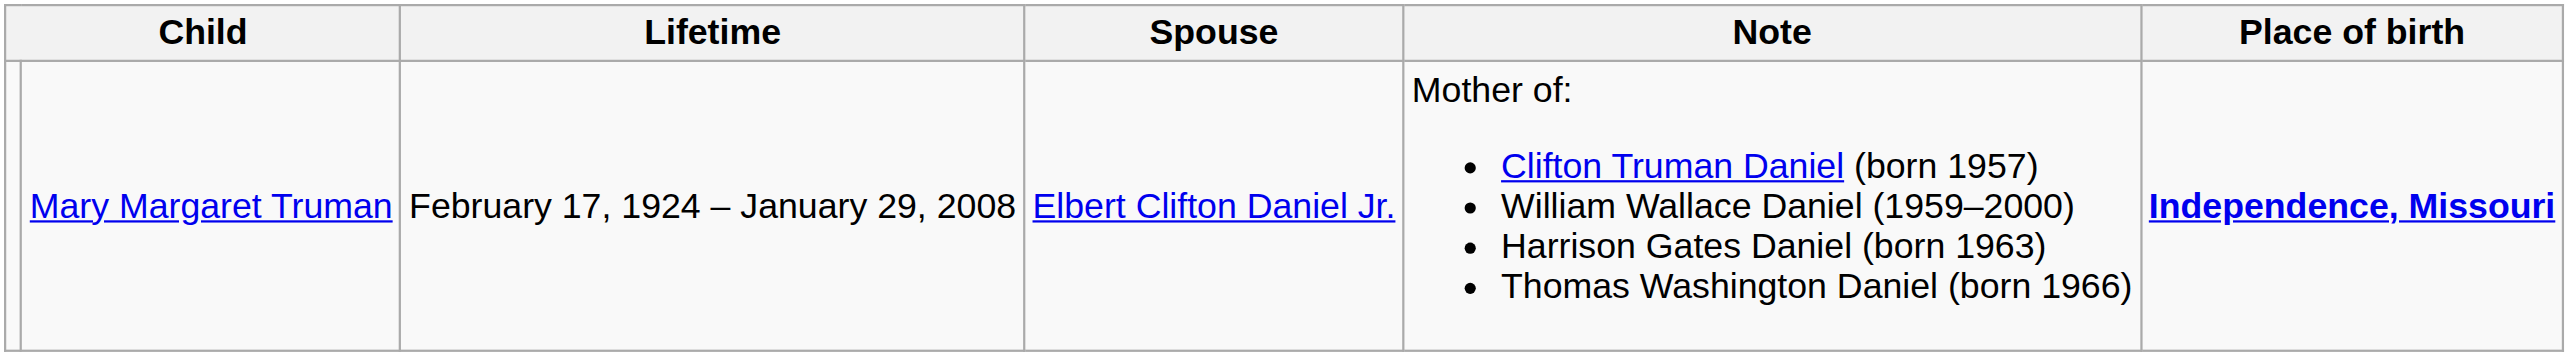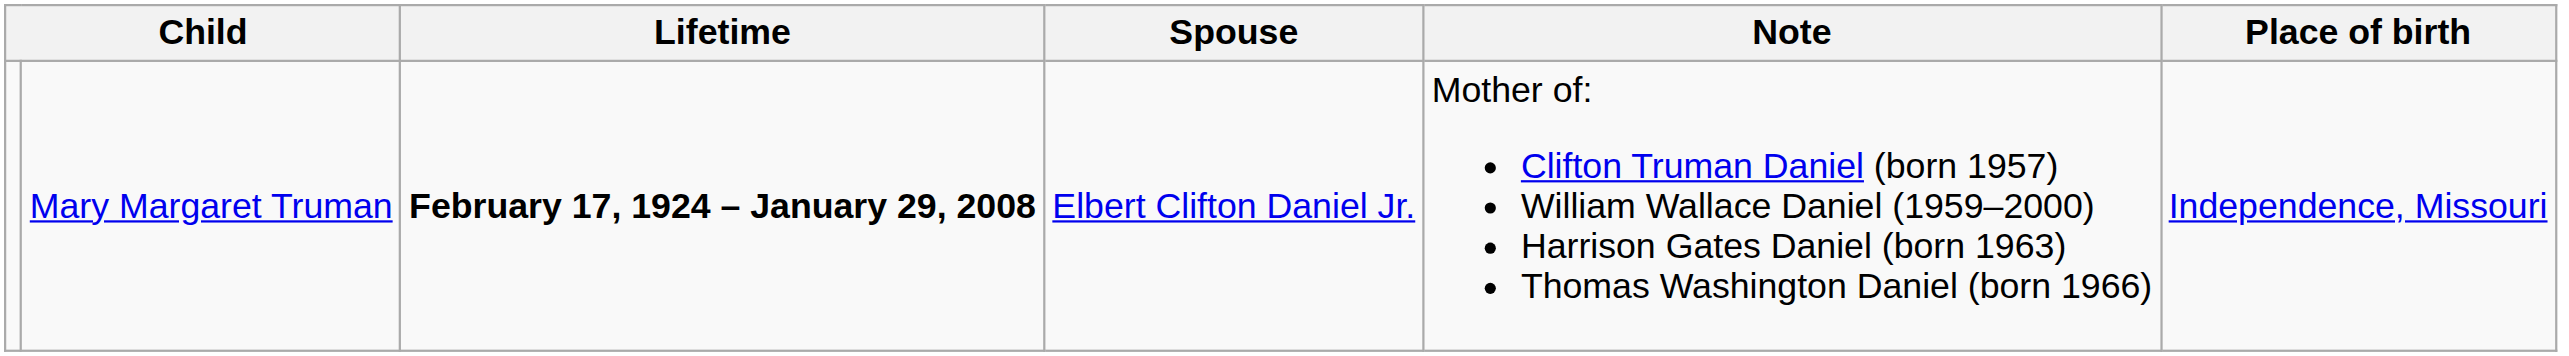(713, 205) normal -> (722, 205) bold
(2352, 205) bold -> (2358, 205) normal
